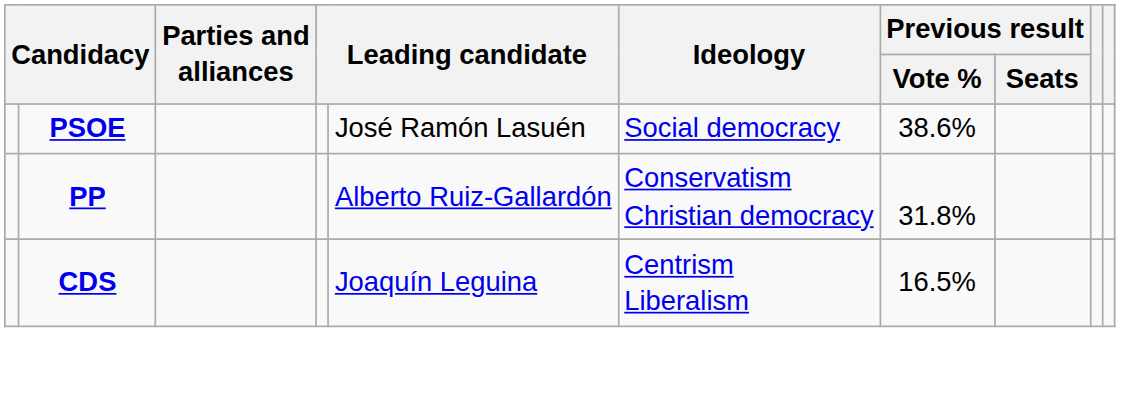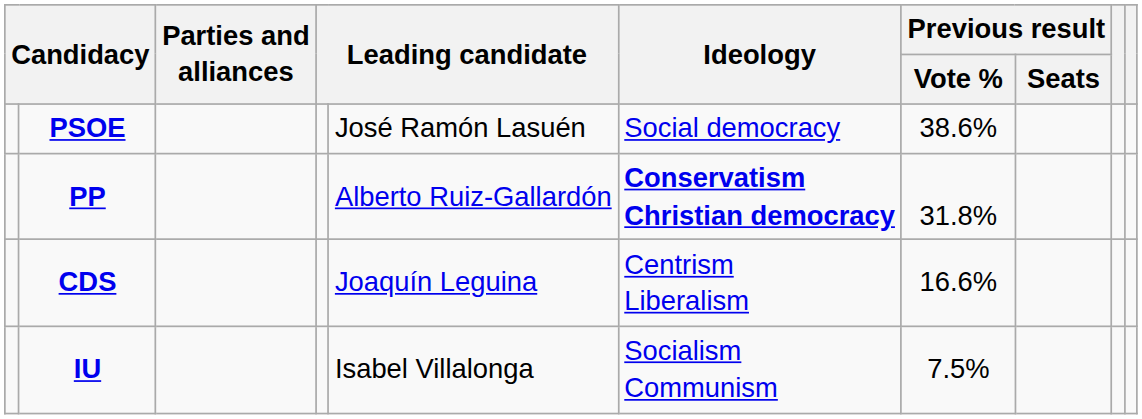(749, 196) normal -> (760, 196) bold
(937, 283) 16.5% -> (958, 283) 16.6%
+ row: (87, 369)
